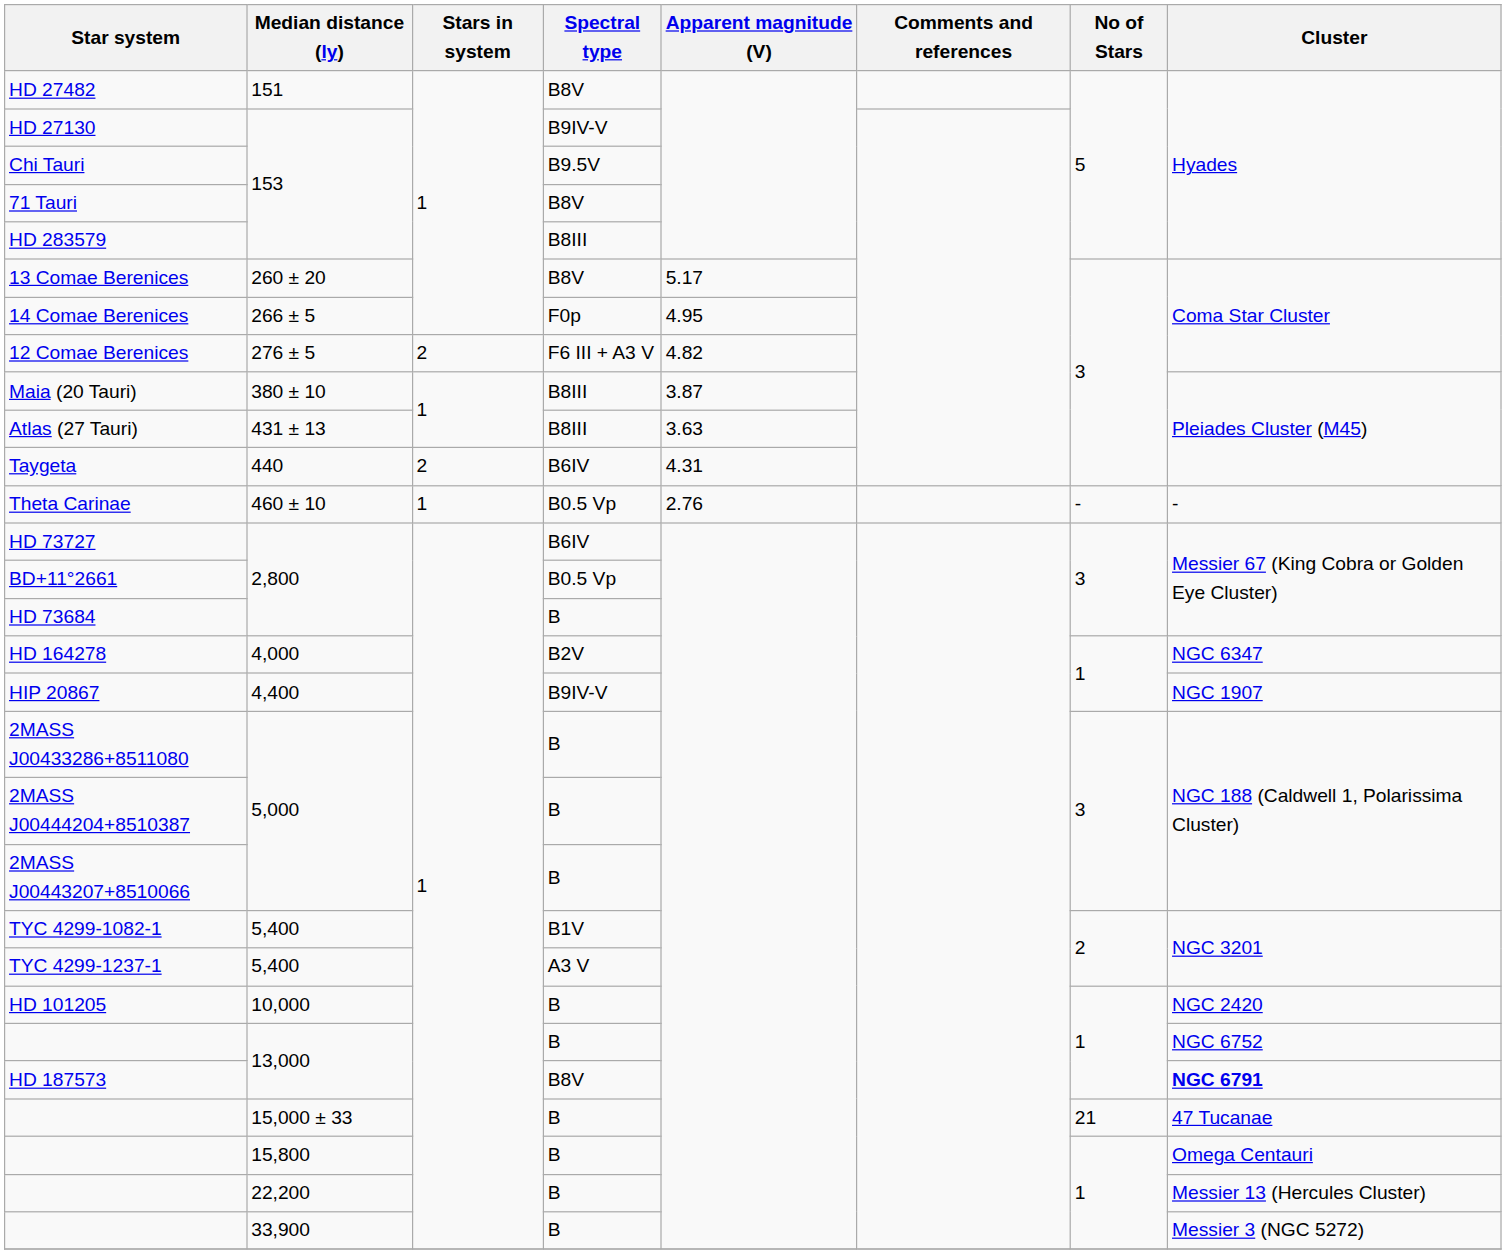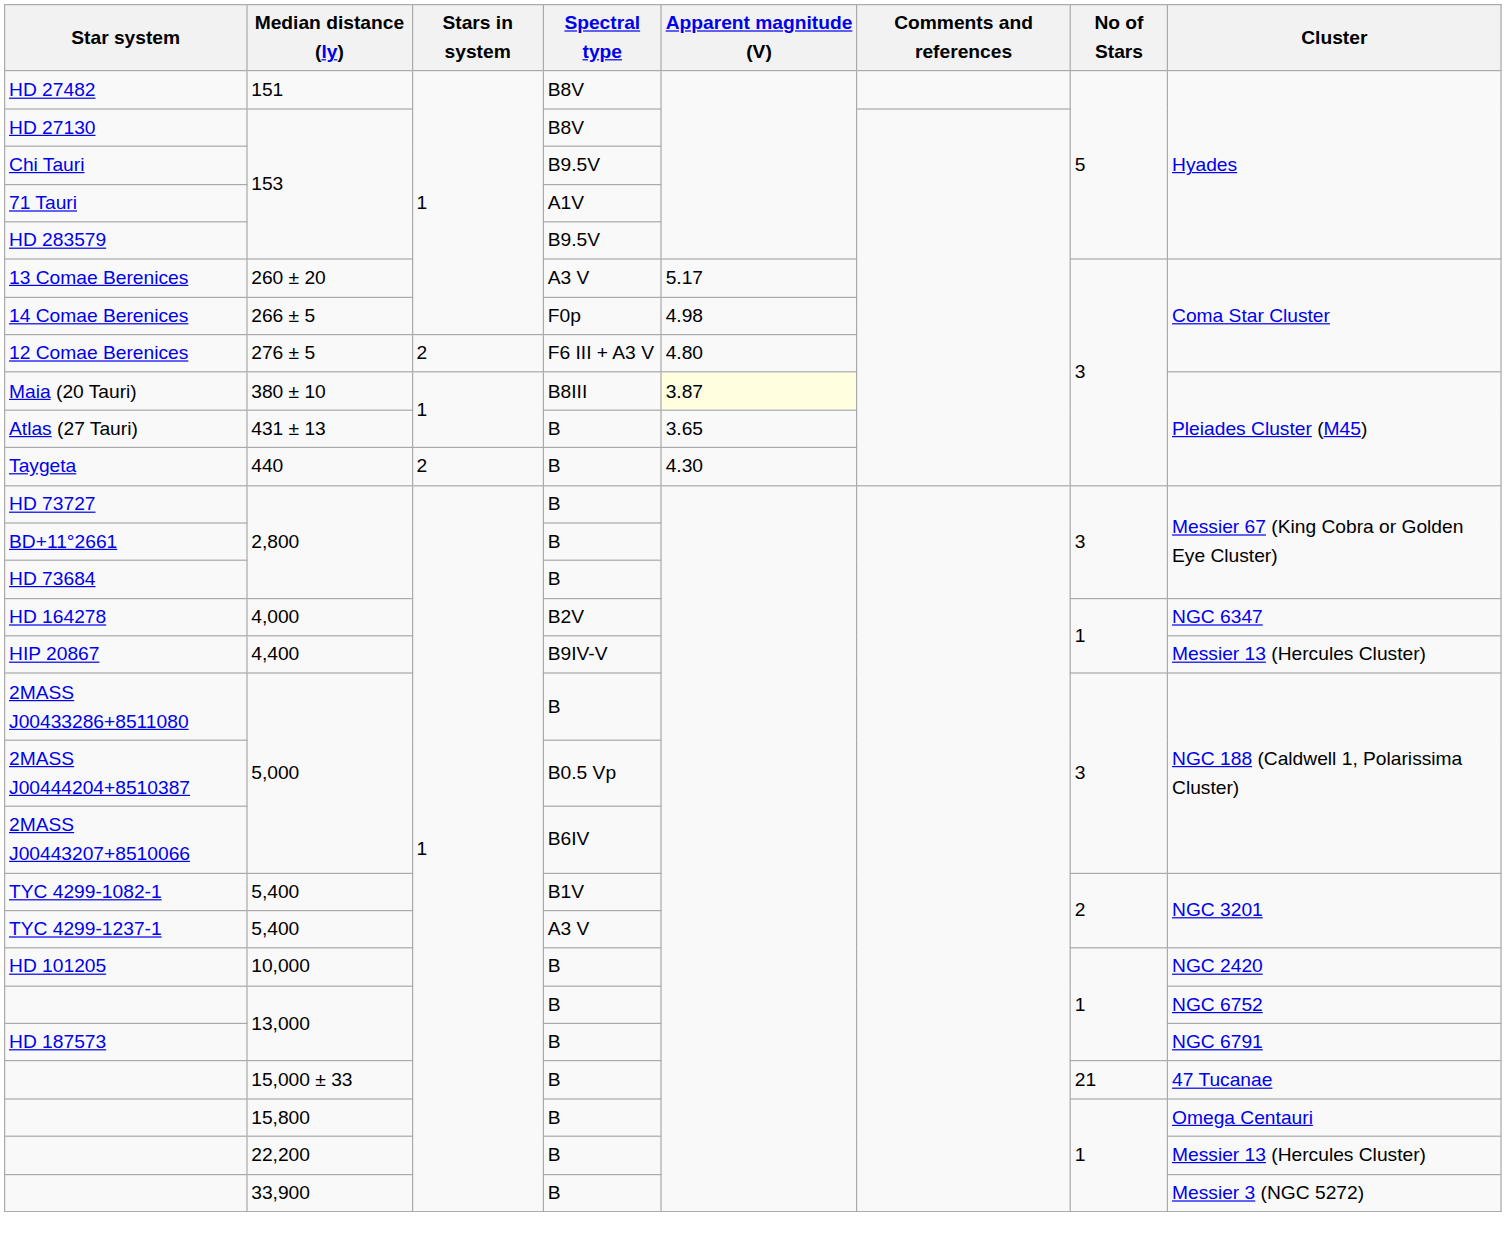(578, 127) B9IV-V -> (566, 127) B8V
(566, 202) B8V -> (566, 202) A1V
(567, 240) B8III -> (574, 240) B9.5V
(566, 278) B8V -> (569, 278) A3 V
(684, 315) 4.95 -> (684, 315) 4.98
(684, 353) 4.82 -> (684, 353) 4.80
(684, 390) no background -> (684, 390) lightyellow background
(567, 428) B8III -> (554, 428) B
(684, 428) 3.63 -> (684, 428) 3.65
(569, 466) B6IV -> (554, 466) B
(684, 466) 4.31 -> (684, 466) 4.30
- row: (70, 503)
(569, 541) B6IV -> (554, 503) B
(582, 579) B0.5 Vp -> (554, 541) B
(1217, 692) NGC 1907 -> (1299, 654) Messier 13 (Hercules Cluster)
(554, 810) B -> (582, 773) B0.5 Vp
(554, 877) B -> (569, 839) B6IV
(566, 1079) B8V -> (554, 1042) B
(1217, 1079) bold -> (1217, 1042) normal
